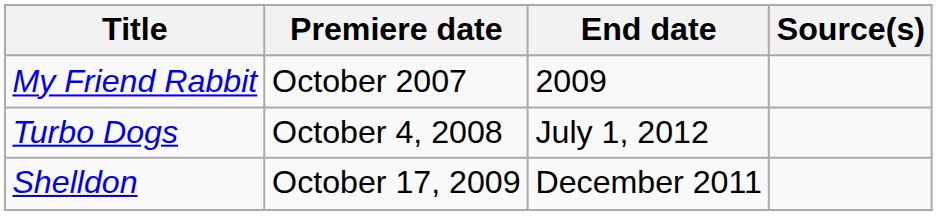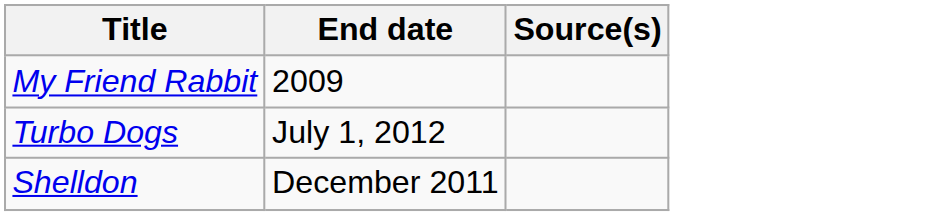- column: (396, 30)
